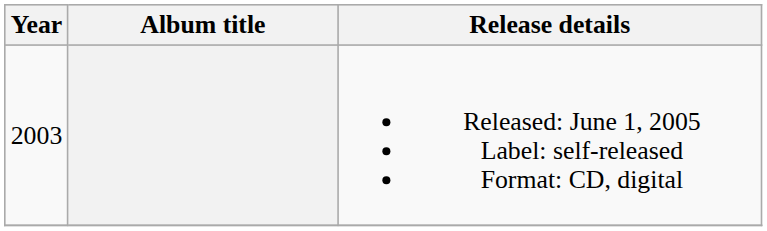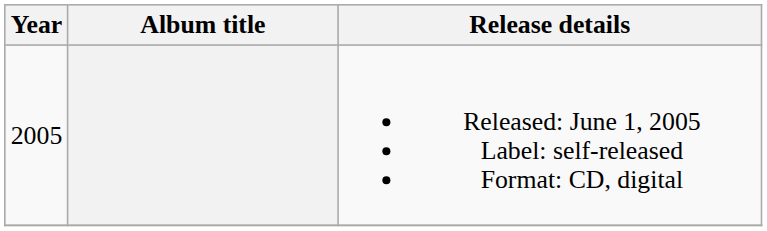(37, 135) 2003 -> (37, 135) 2005
